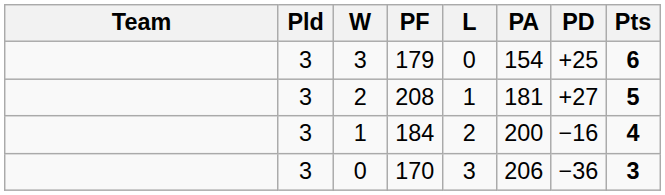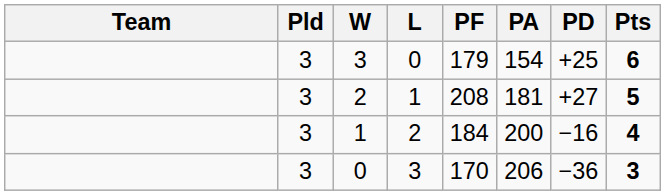columns swapped: (469, 23) <-> (415, 23)
